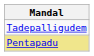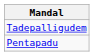(32, 43) khaki background -> (32, 43) no background
